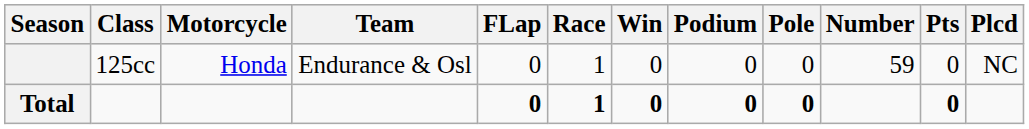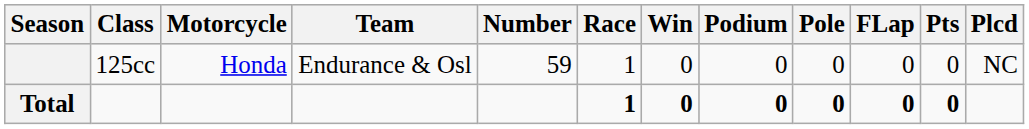columns swapped: (870, 24) <-> (512, 24)
